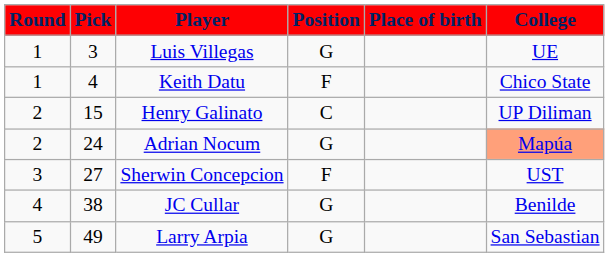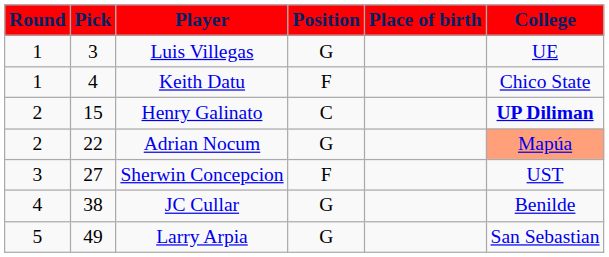(545, 112) normal -> (545, 112) bold
(93, 143) 24 -> (93, 143) 22
